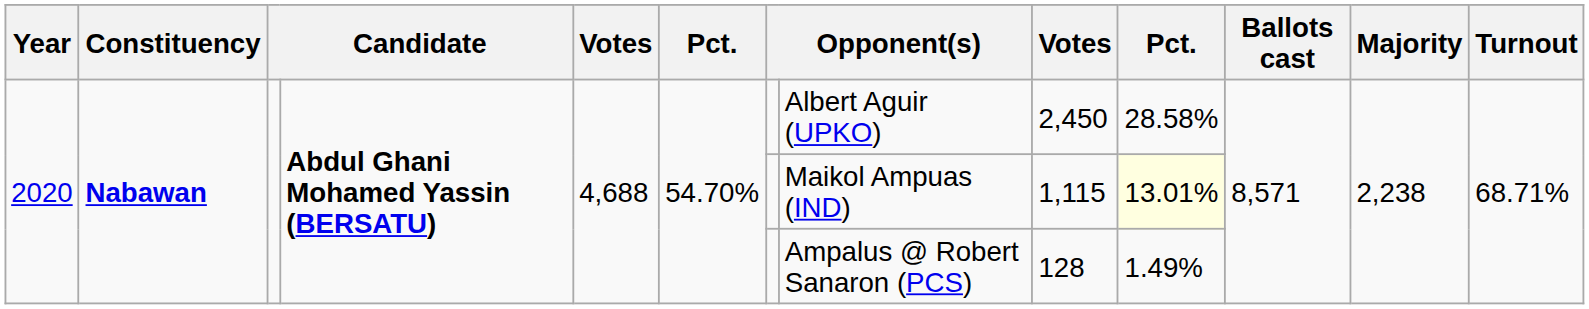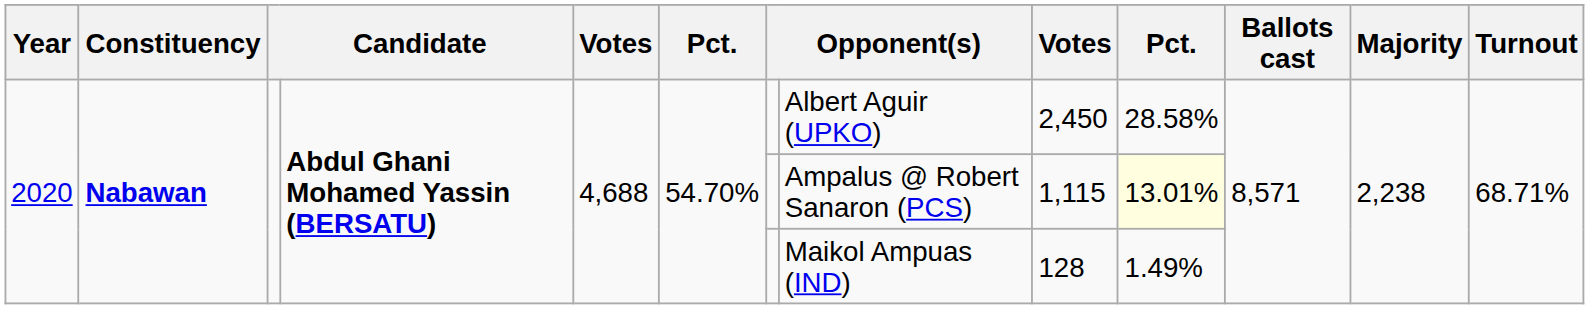(878, 192) Maikol Ampuas (IND) -> (902, 192) Ampalus @ Robert Sanaron (PCS)
(902, 266) Ampalus @ Robert Sanaron (PCS) -> (878, 266) Maikol Ampuas (IND)
